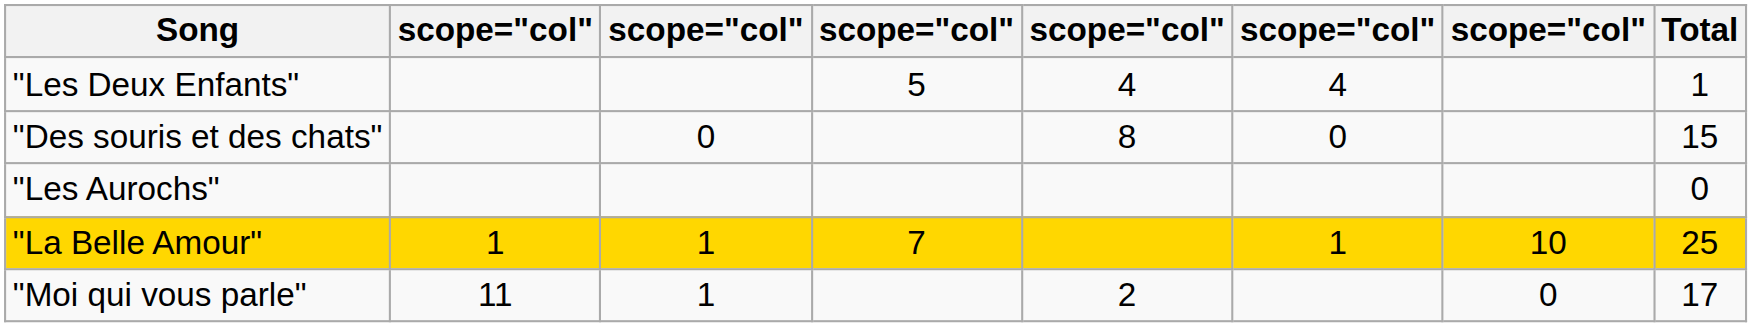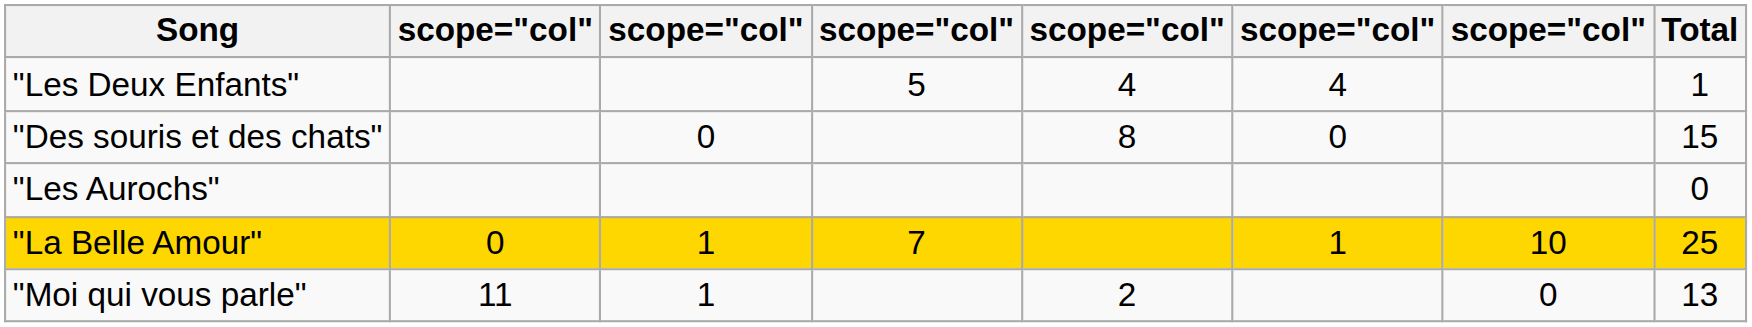(495, 242) 1 -> (495, 242) 0
(1700, 294) 17 -> (1700, 294) 13
